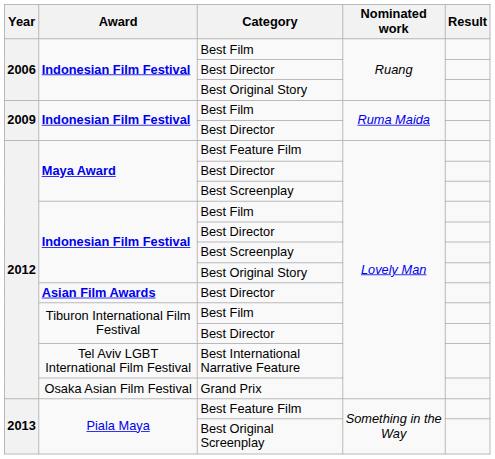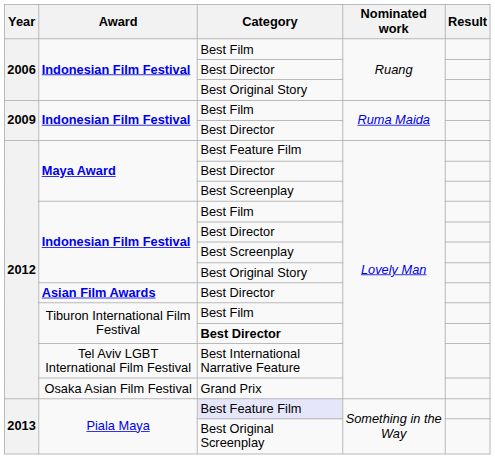(237, 333) normal -> (241, 333) bold
(251, 408) no background -> (251, 408) lavender background
